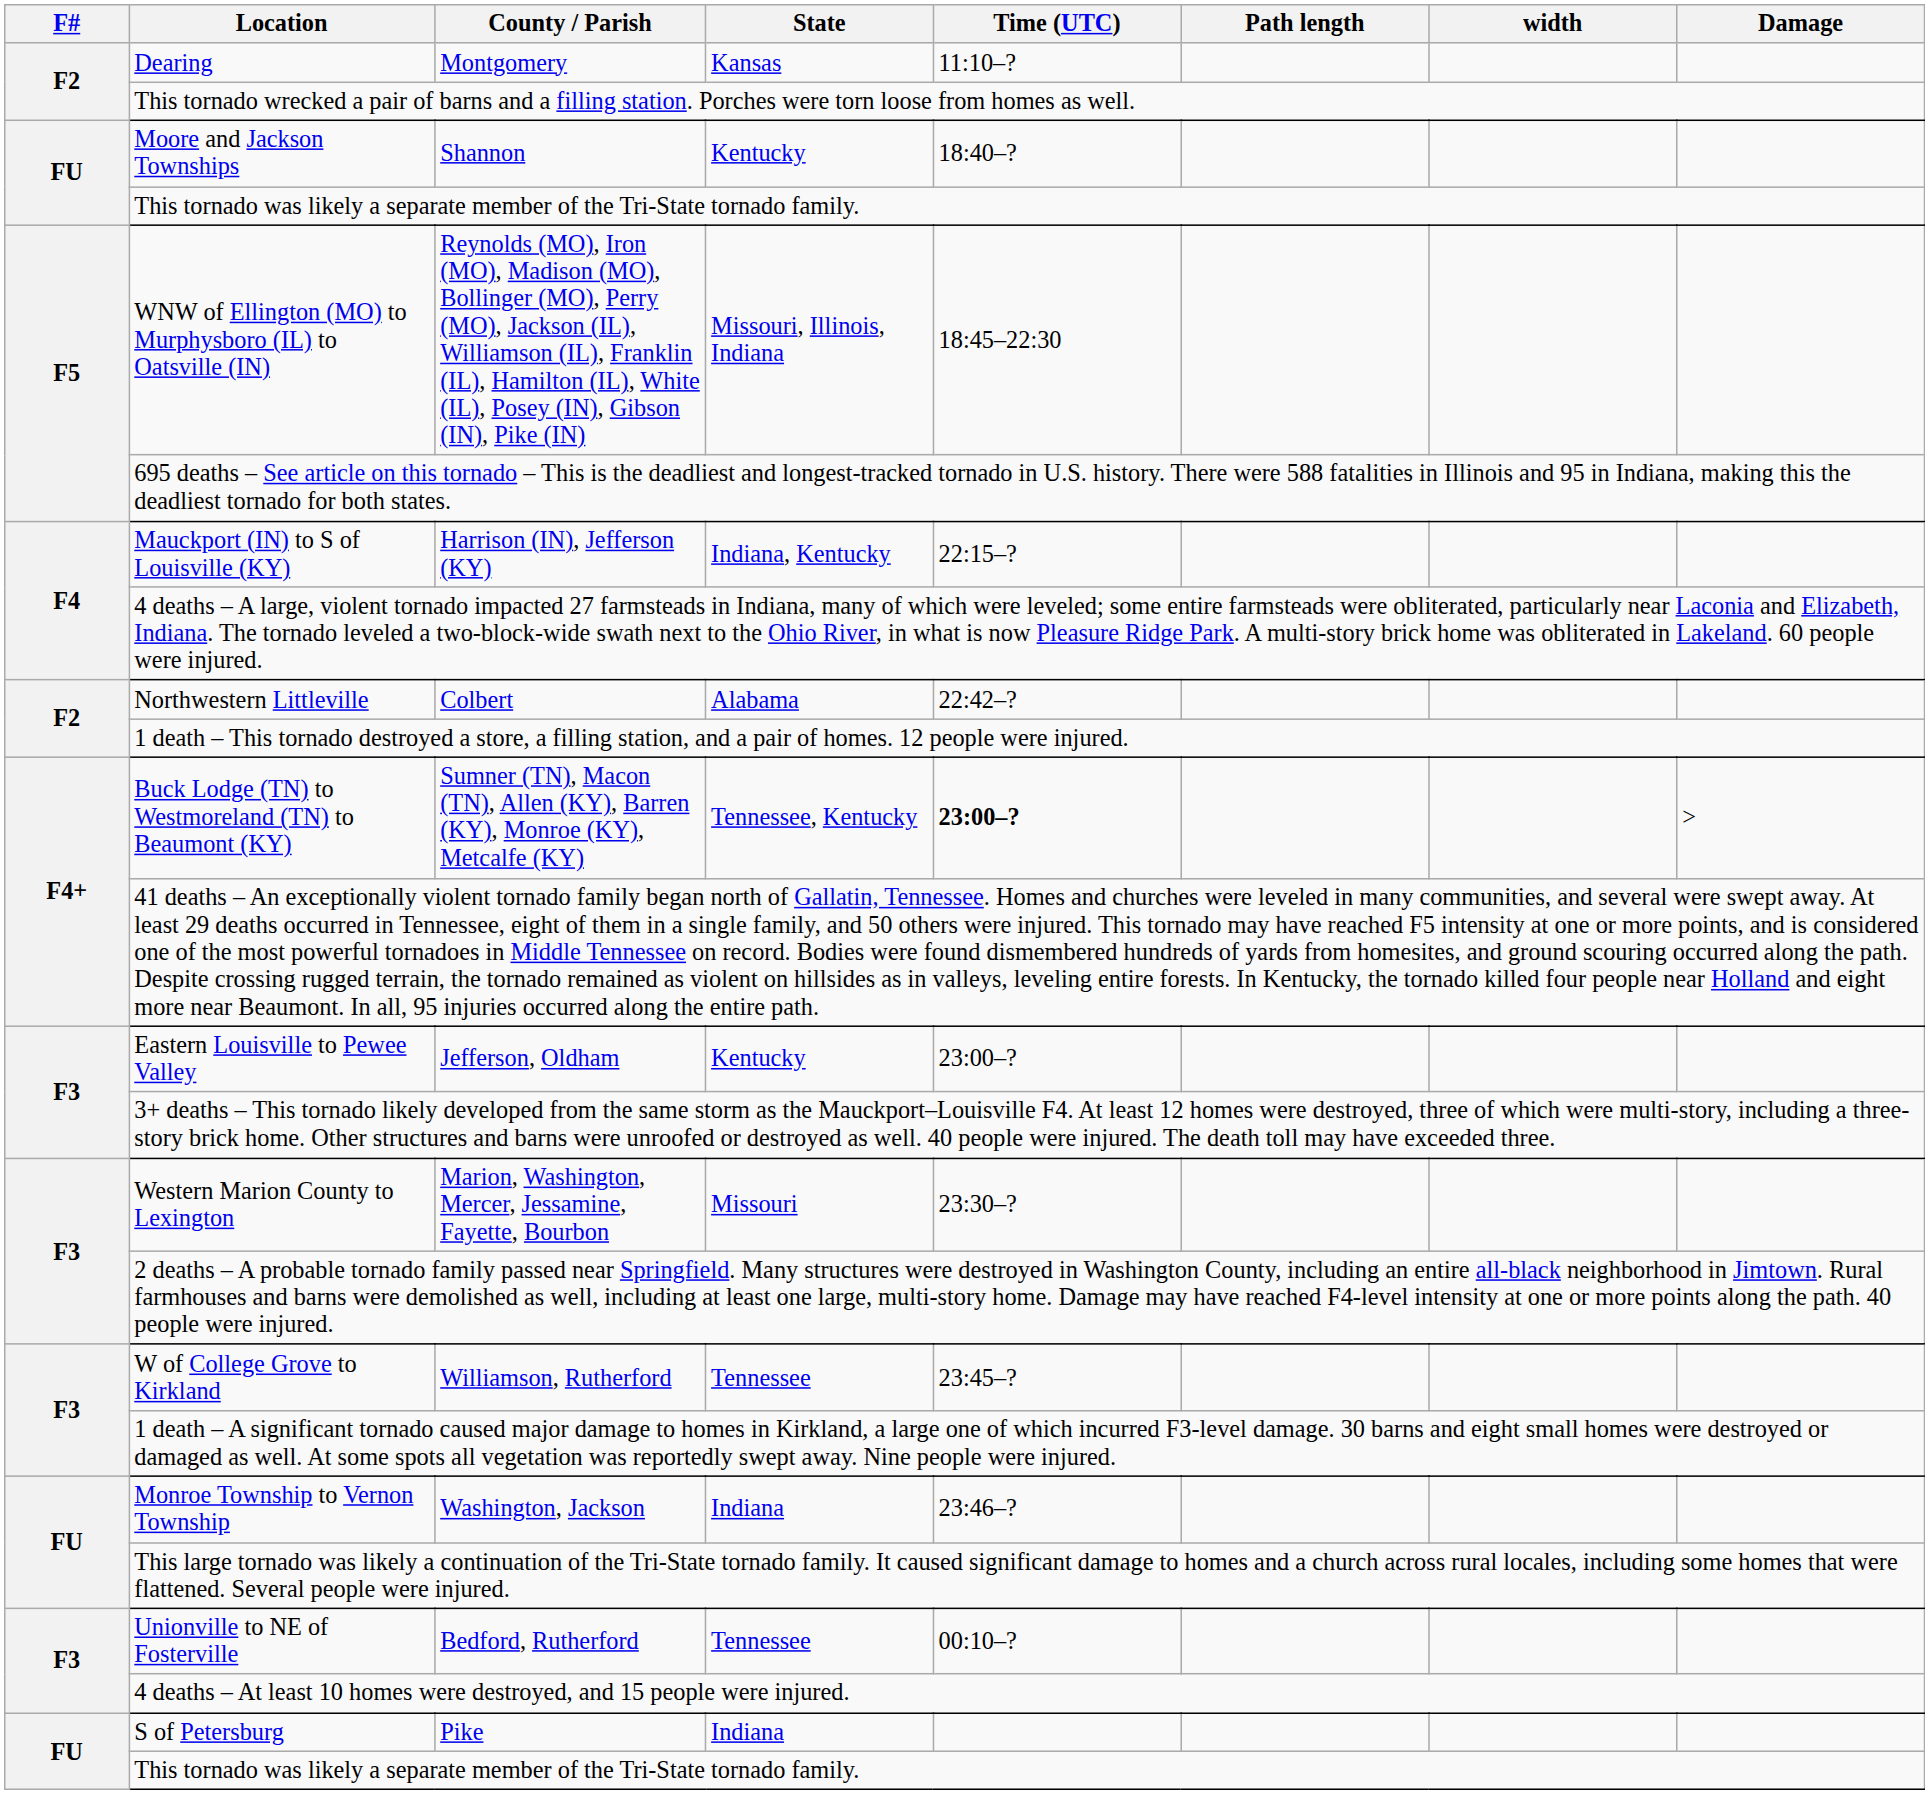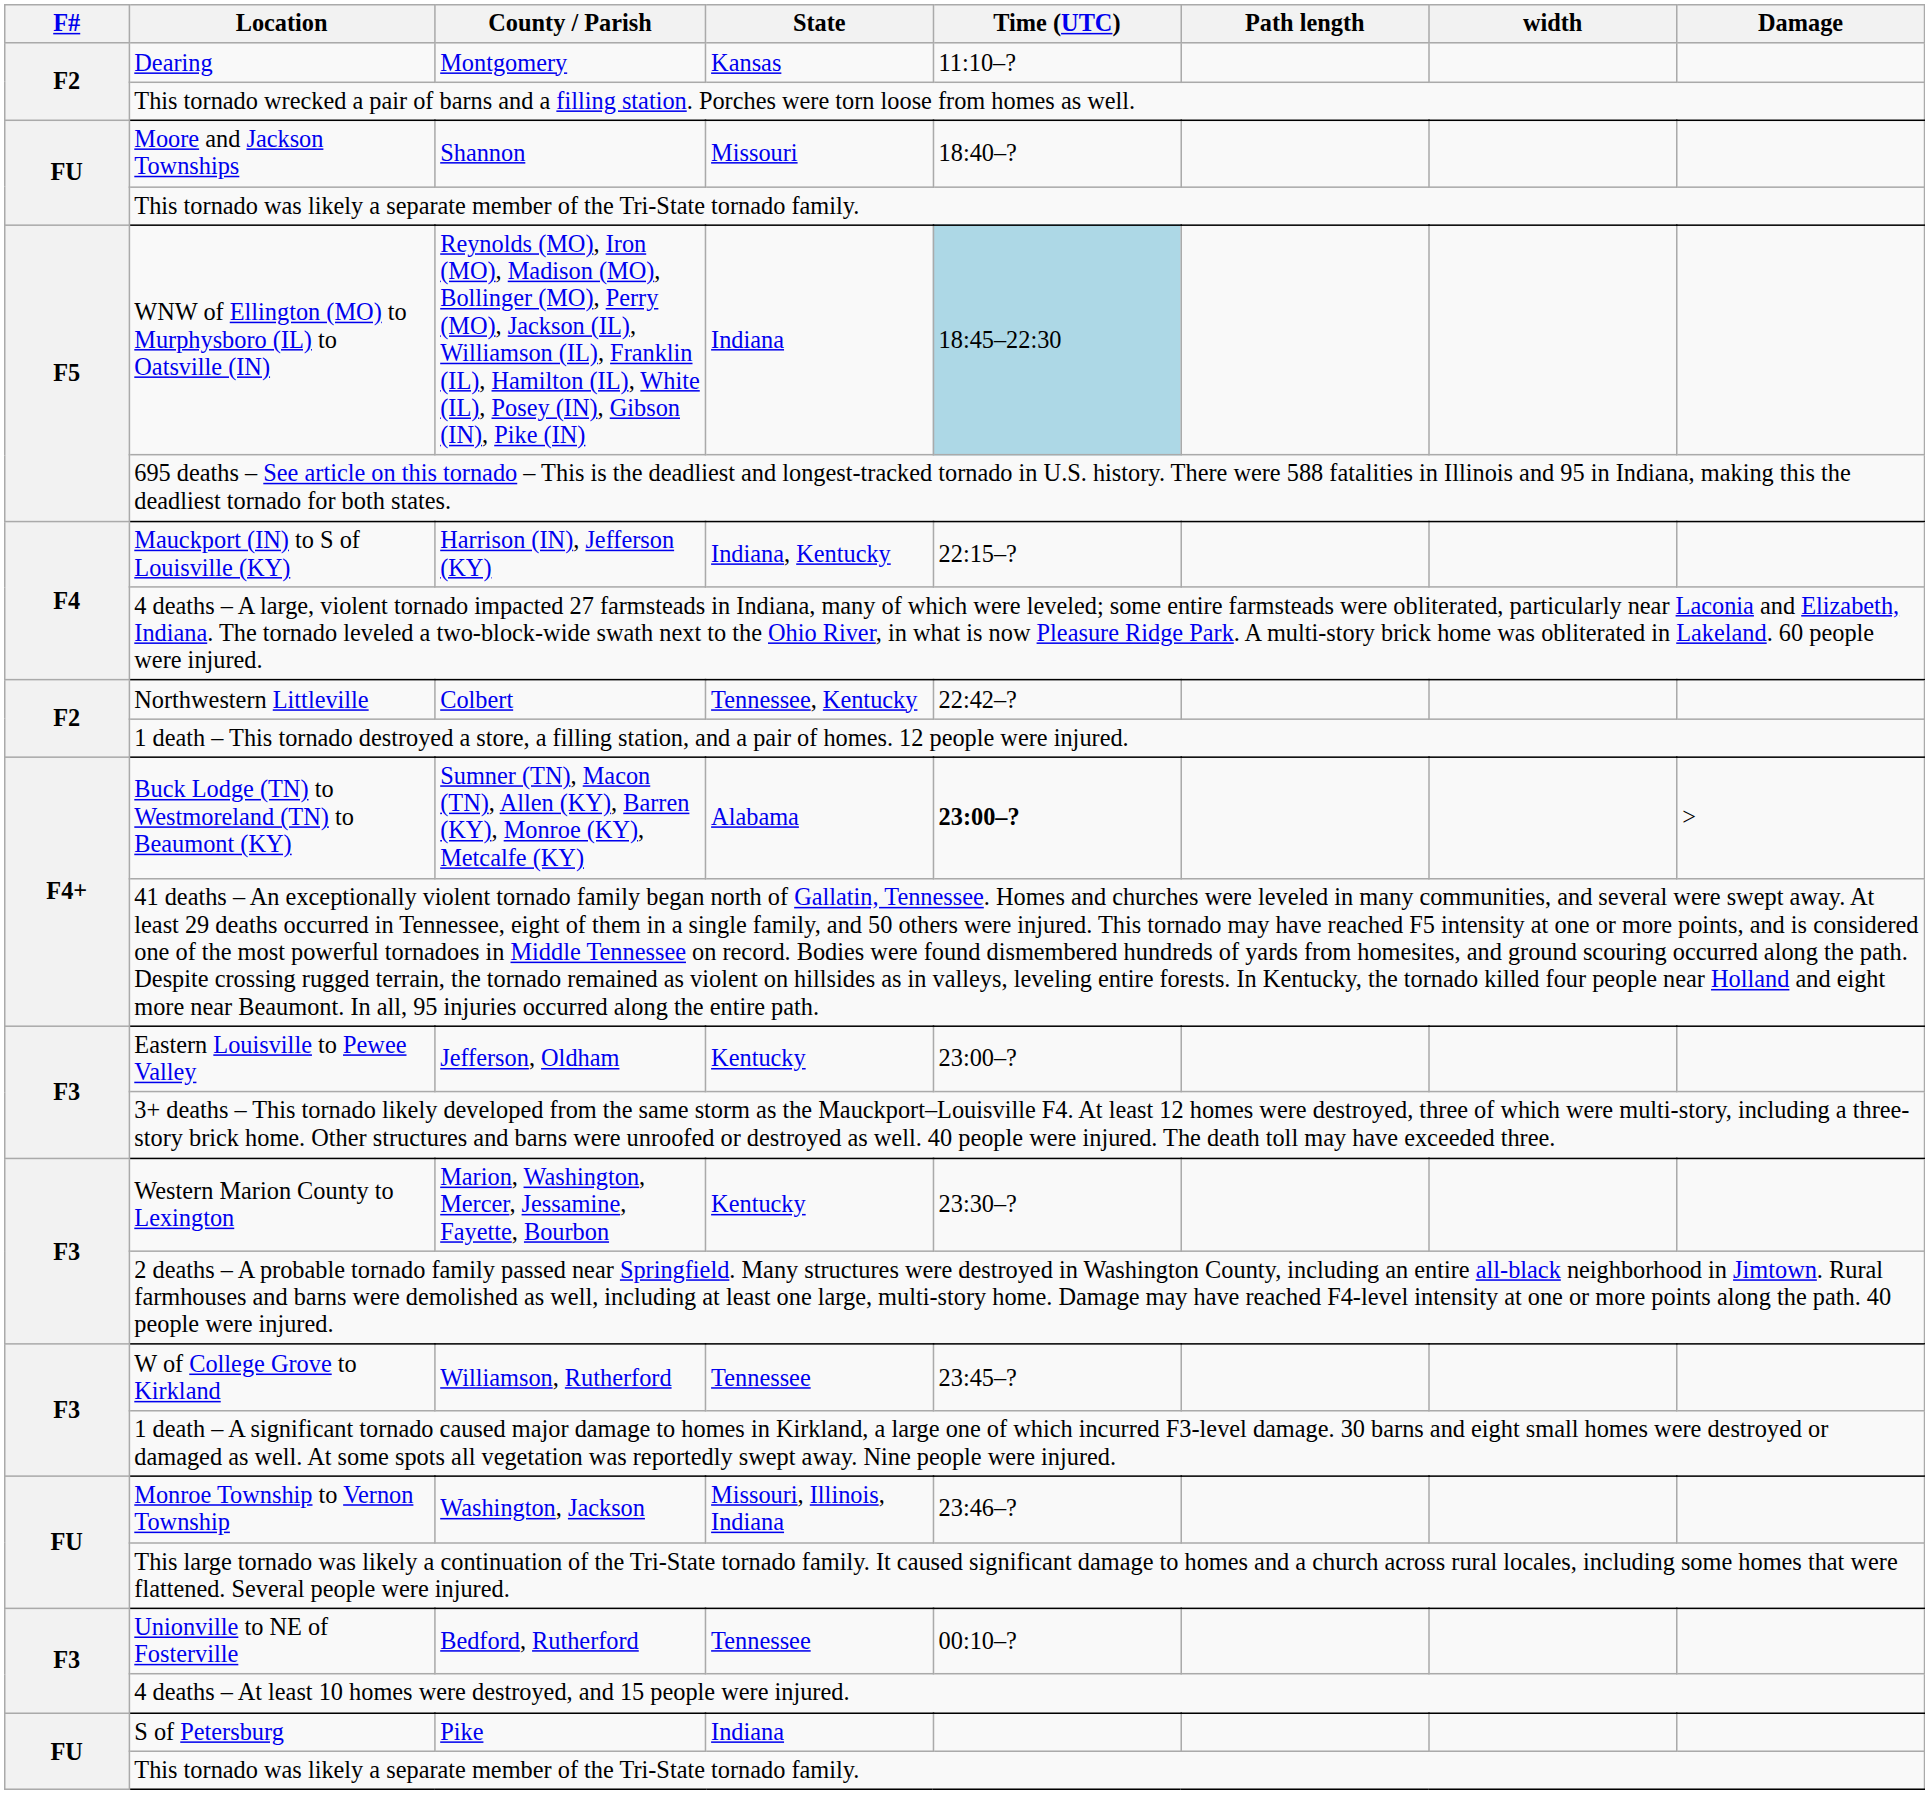(758, 153) Kentucky -> (754, 153) Missouri
(798, 339) Missouri, Illinois, Indiana -> (748, 339) Indiana
(1000, 339) no background -> (1000, 339) lightblue background
(755, 699) Alabama -> (814, 699) Tennessee, Kentucky
(814, 817) Tennessee, Kentucky -> (755, 817) Alabama
(754, 1204) Missouri -> (758, 1204) Kentucky
(748, 1509) Indiana -> (798, 1509) Missouri, Illinois, Indiana
